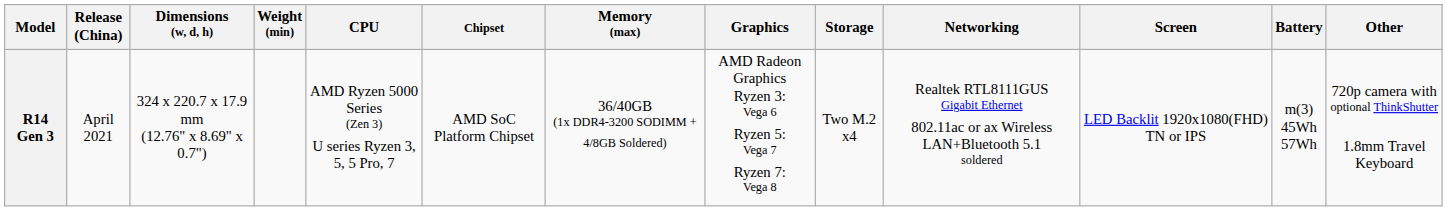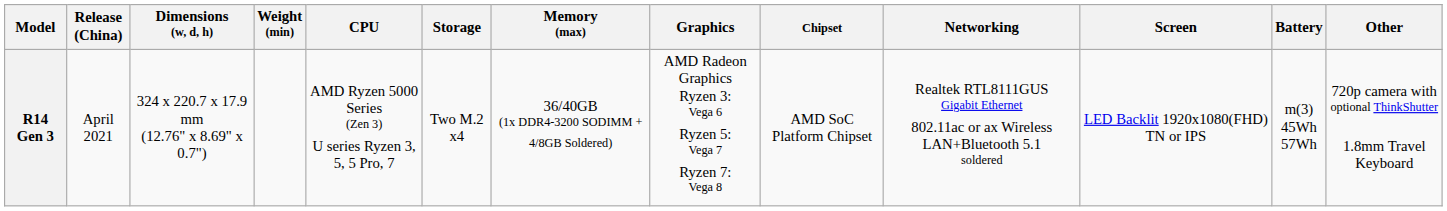columns swapped: (484, 27) <-> (849, 26)
